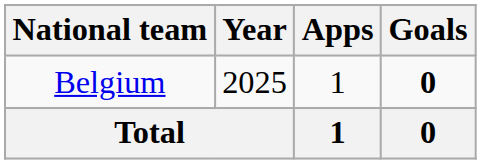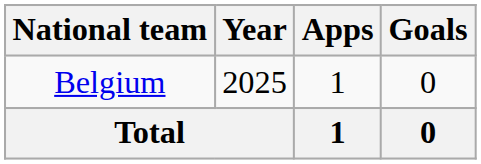(428, 81) bold -> (428, 81) normal
